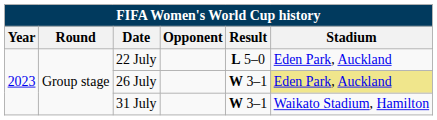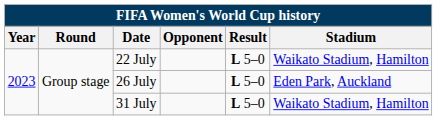(333, 59) Eden Park, Auckland -> (351, 59) Waikato Stadium, Hamilton
(248, 81) W 3–1 -> (248, 81) L 5–0
(333, 81) khaki background -> (332, 81) no background
(248, 103) W 3–1 -> (248, 103) L 5–0
